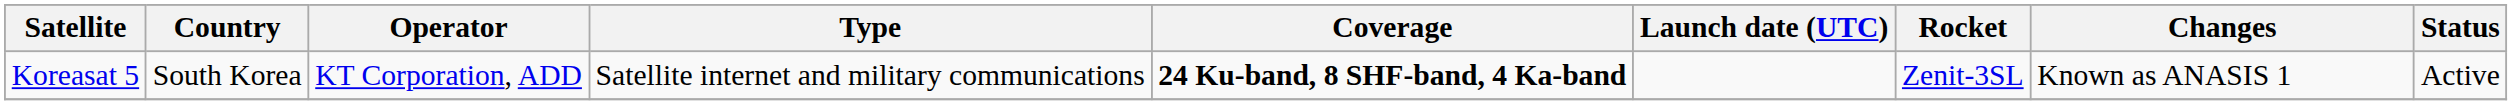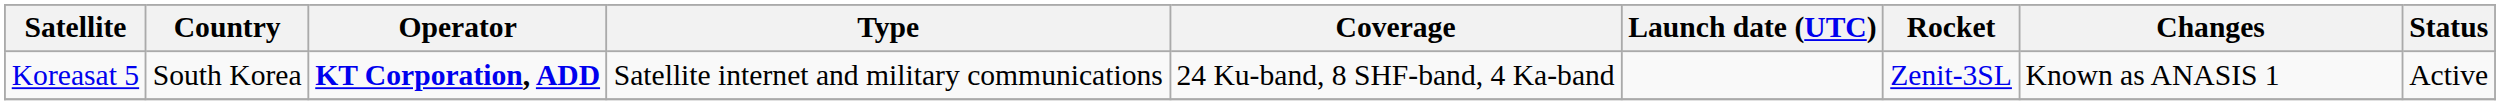(449, 74) normal -> (458, 74) bold
(1392, 74) bold -> (1396, 74) normal
